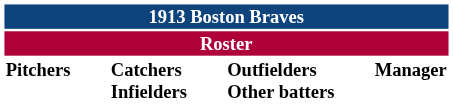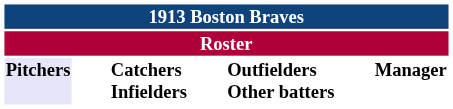(38, 70) no background -> (38, 70) lavender background
